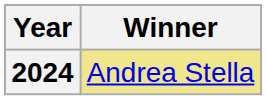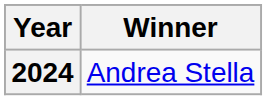(171, 72) khaki background -> (171, 72) no background
